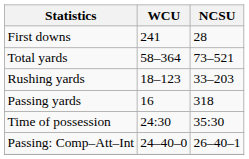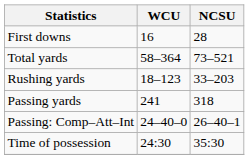(150, 36) 241 -> (147, 36) 16
(147, 100) 16 -> (150, 100) 241
rows swapped: (71, 143) <-> (59, 122)
